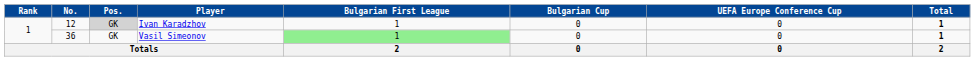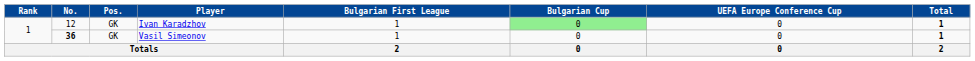(113, 24) lightgrey background -> (113, 24) no background
(578, 24) no background -> (578, 24) lightgreen background
(71, 37) normal -> (71, 37) bold
(397, 37) lightgreen background -> (397, 37) no background
